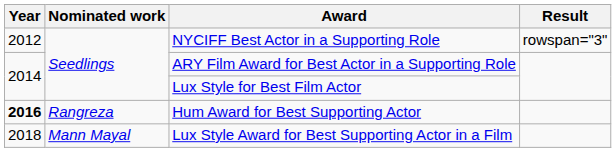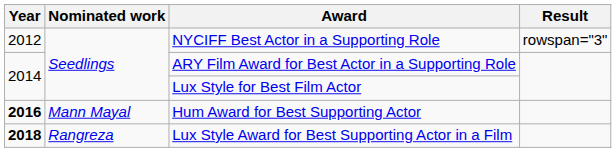(81, 111) Rangreza -> (89, 111) Mann Mayal
(25, 135) normal -> (25, 135) bold
(89, 135) Mann Mayal -> (81, 135) Rangreza
